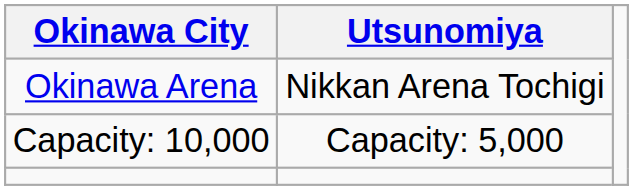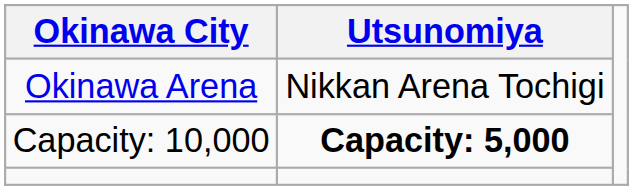(445, 140) normal -> (445, 140) bold
